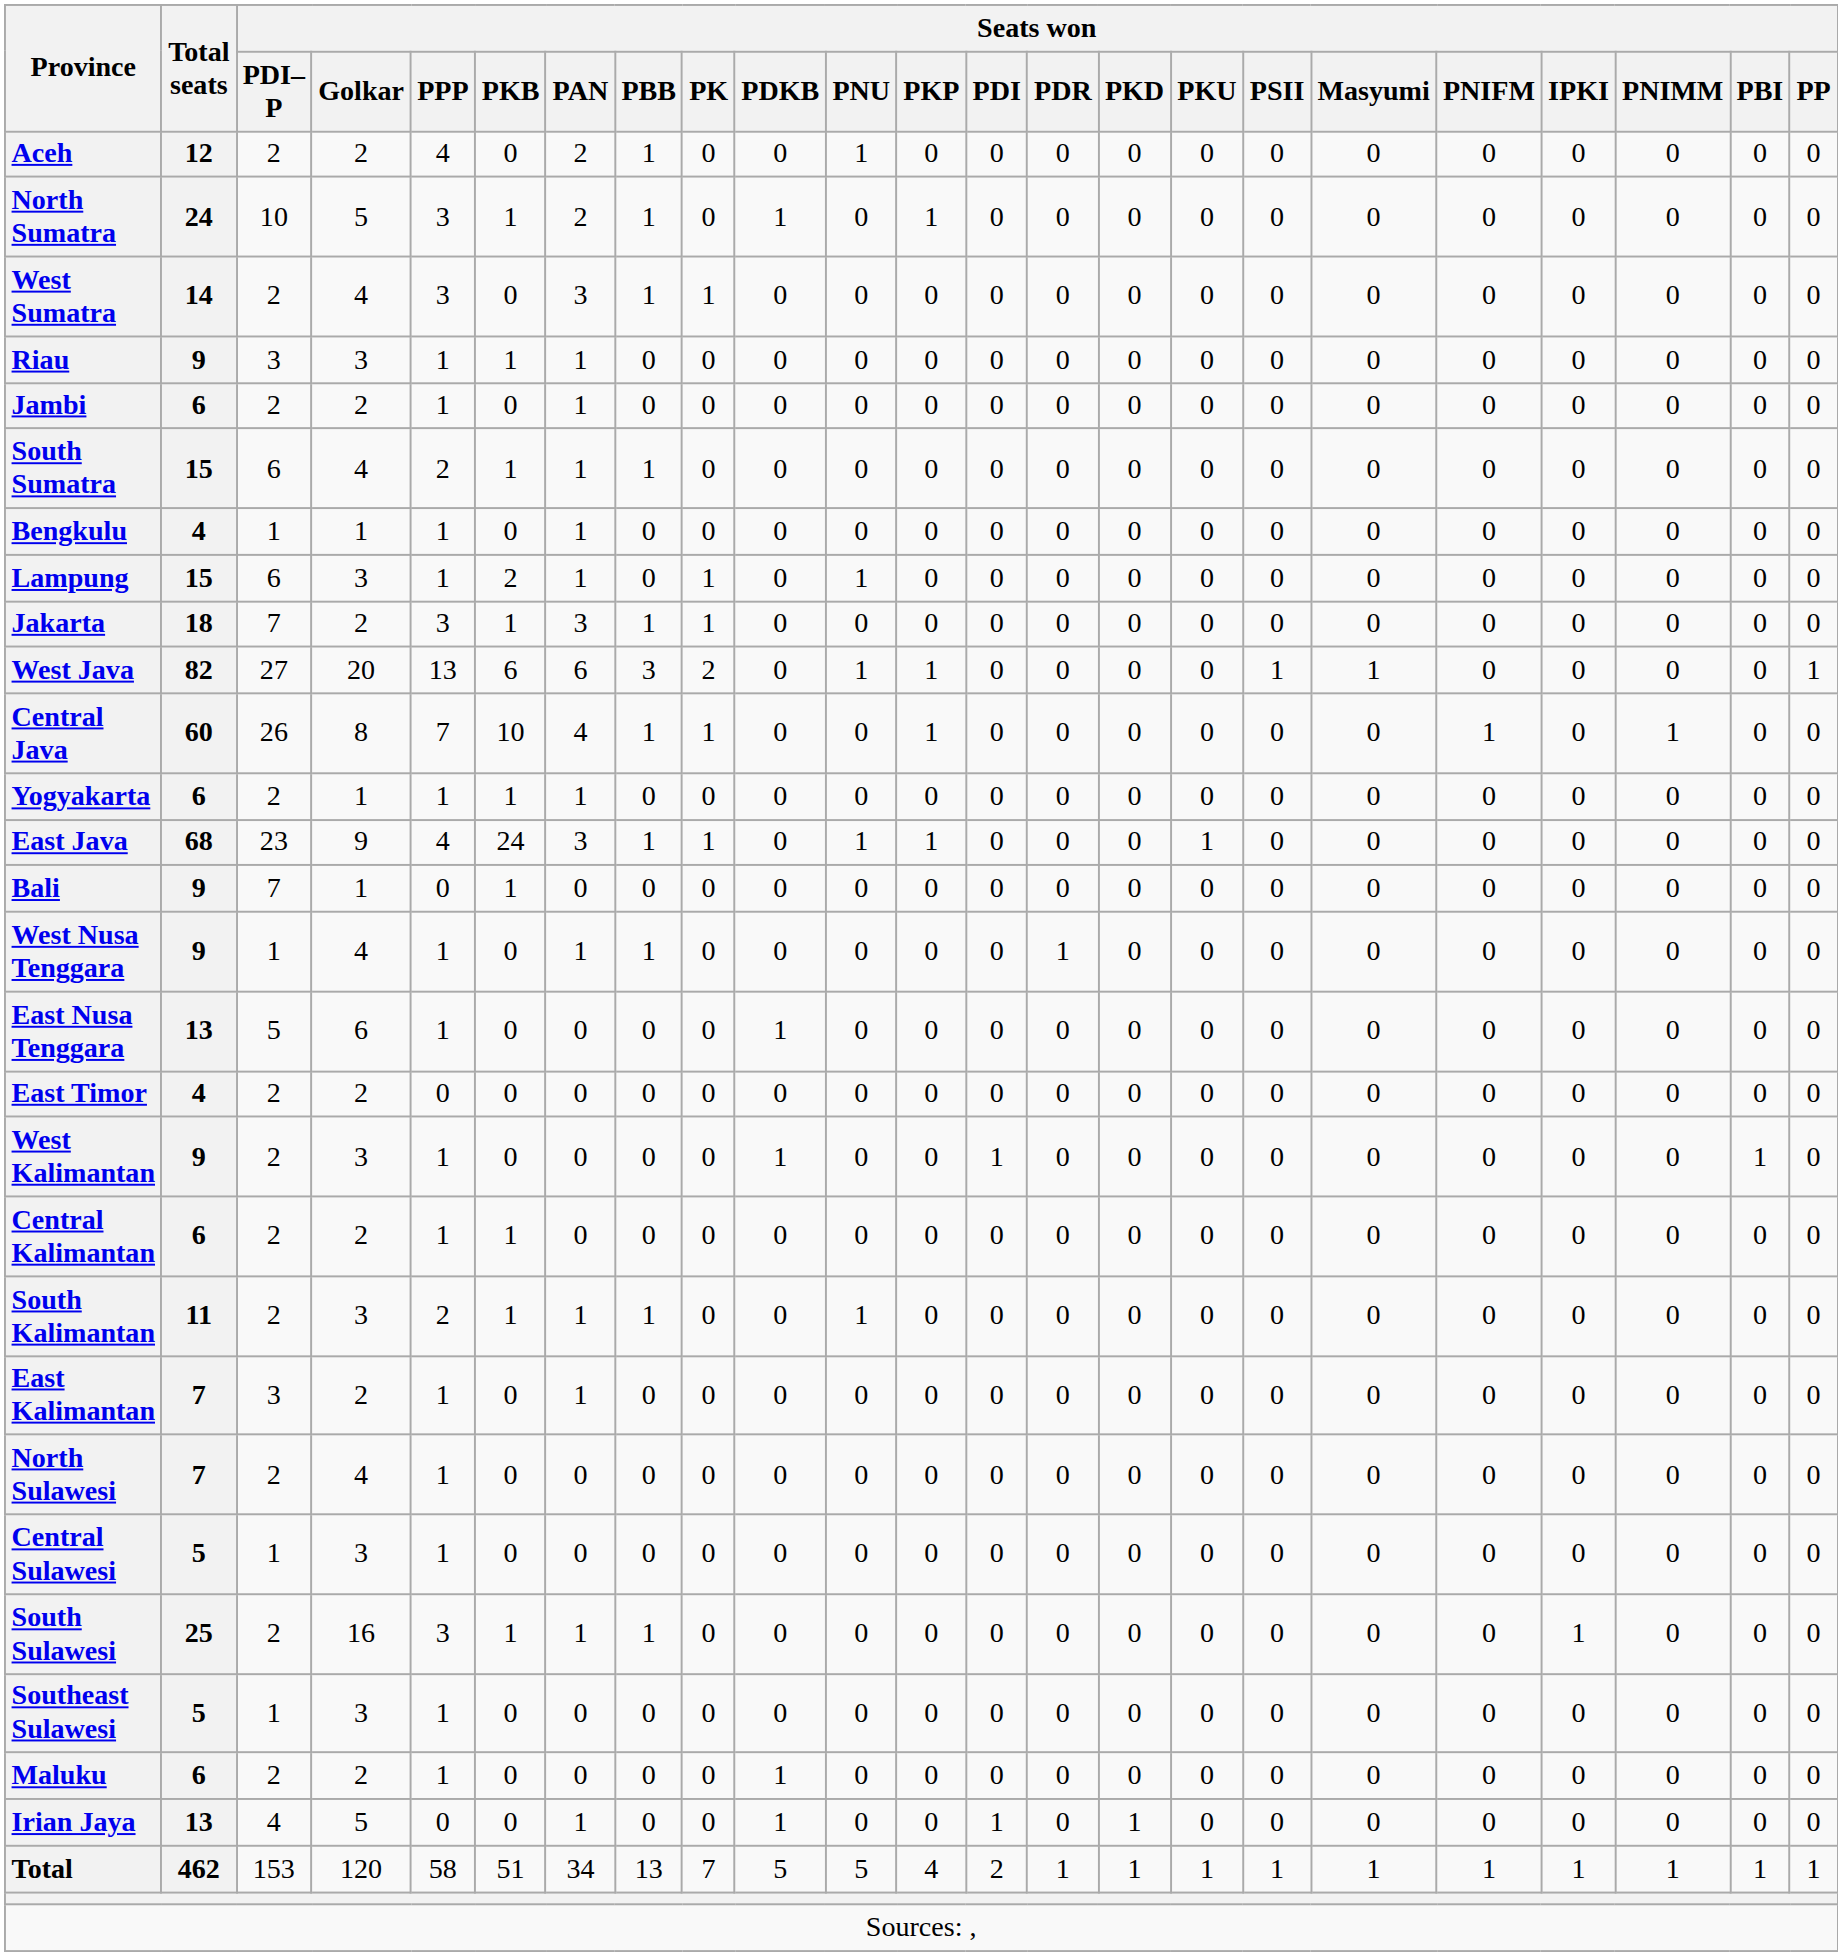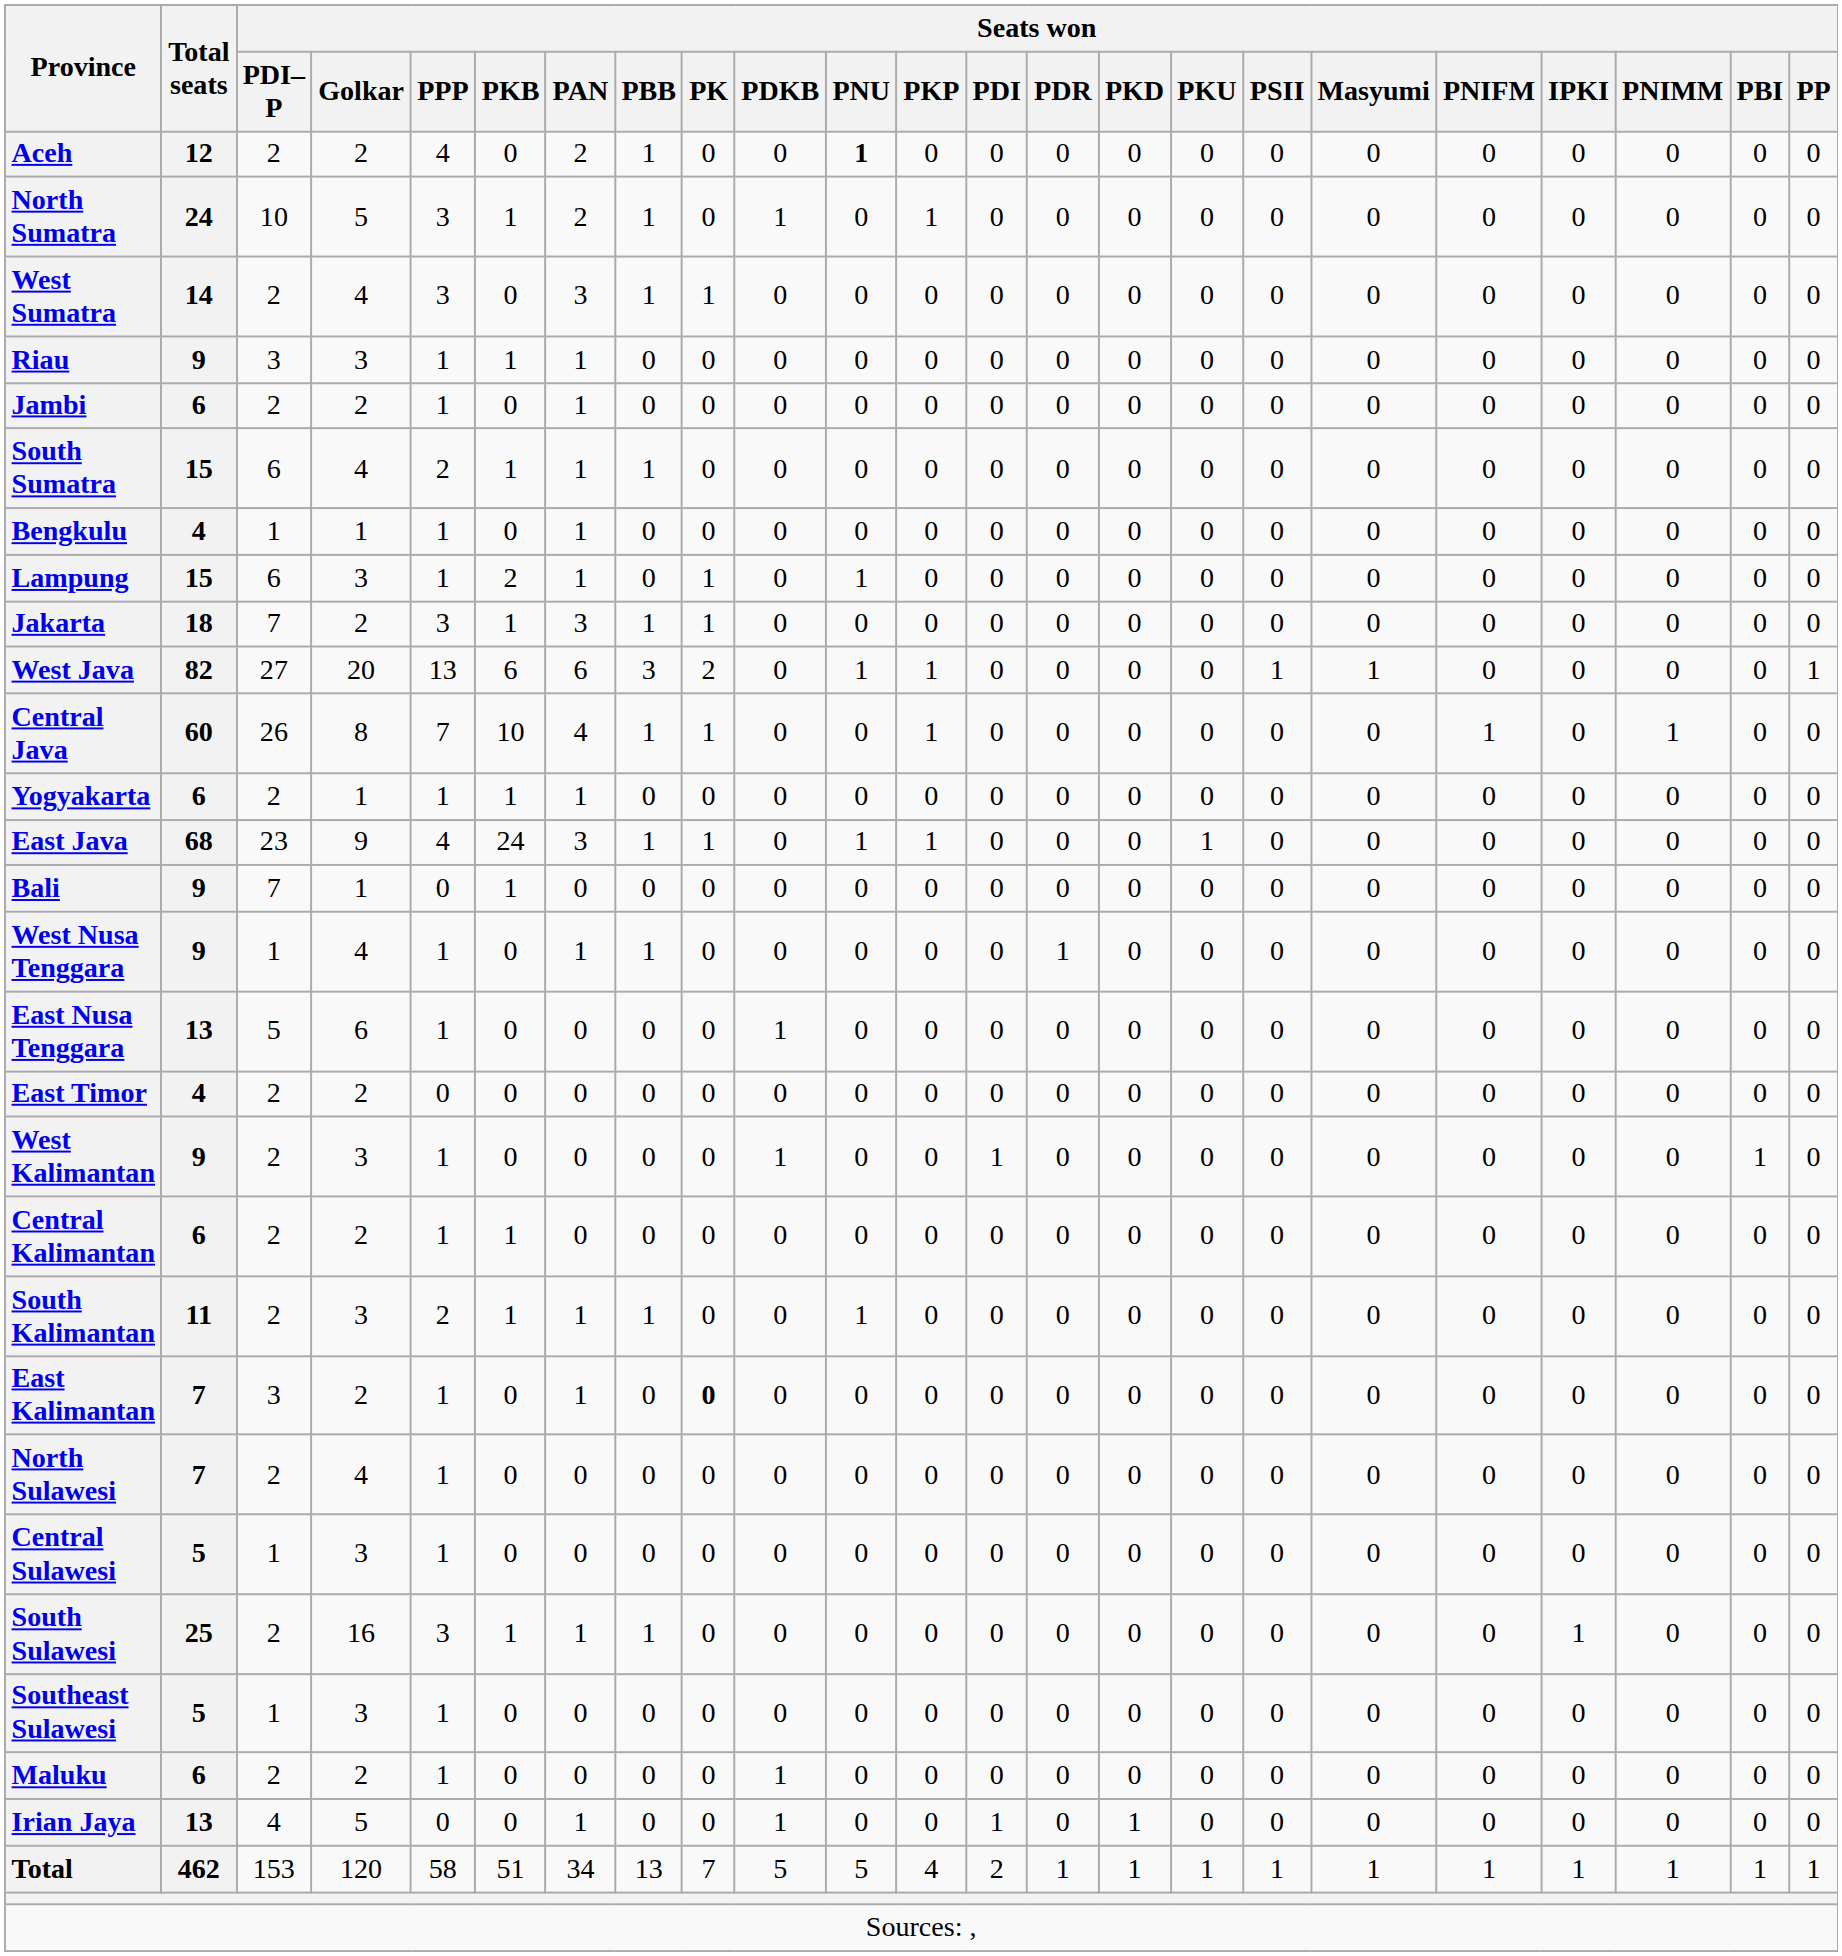(861, 153) normal -> (861, 153) bold
(709, 1394) normal -> (709, 1394) bold
